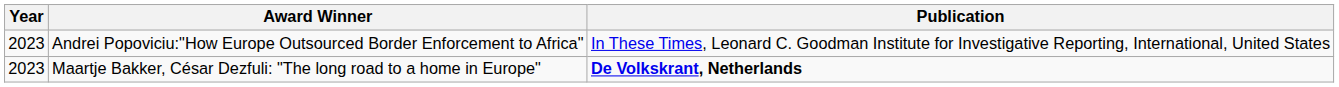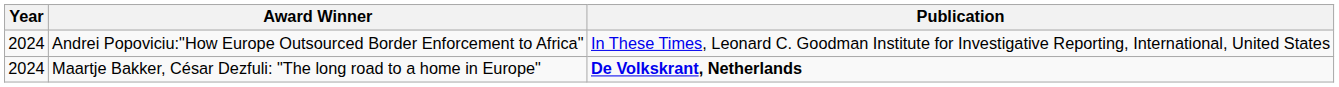(26, 43) 2023 -> (26, 43) 2024
(26, 69) 2023 -> (26, 69) 2024
